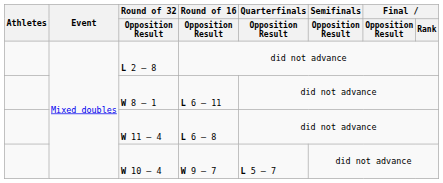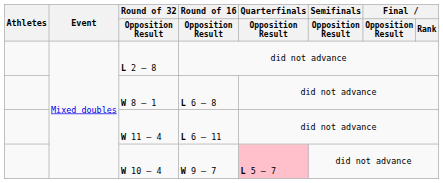(201, 102) L 6 – 11 -> (198, 102) L 6 – 8
(198, 137) L 6 – 8 -> (201, 137) L 6 – 11
(258, 171) no background -> (258, 171) pink background
